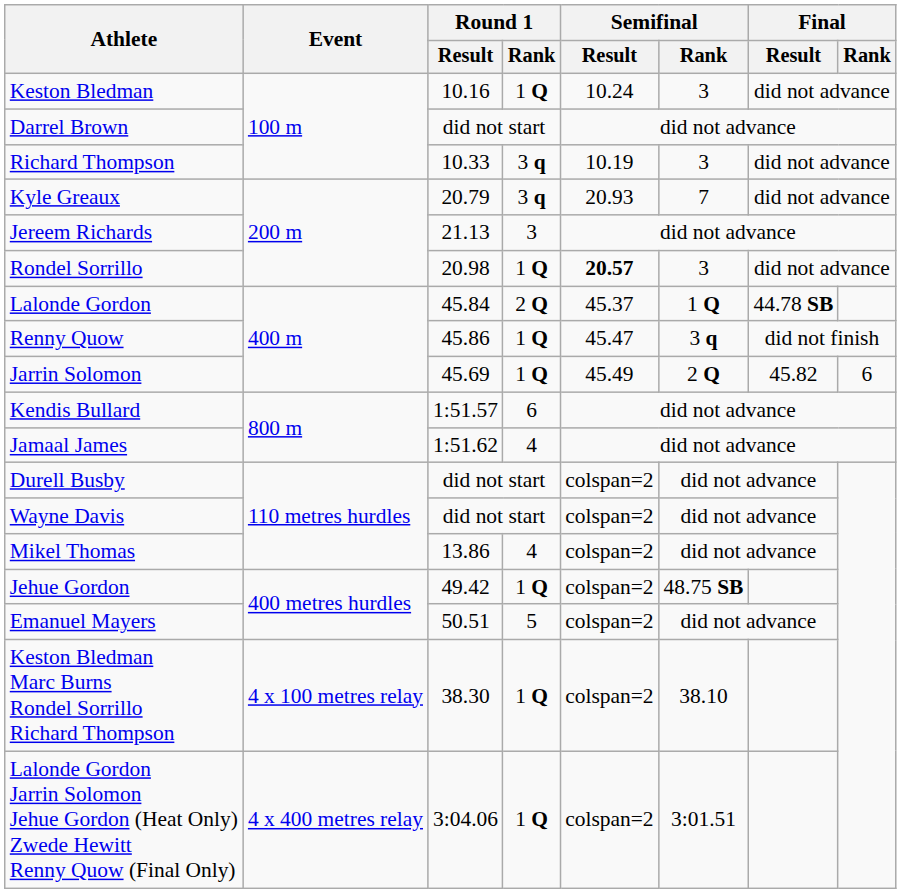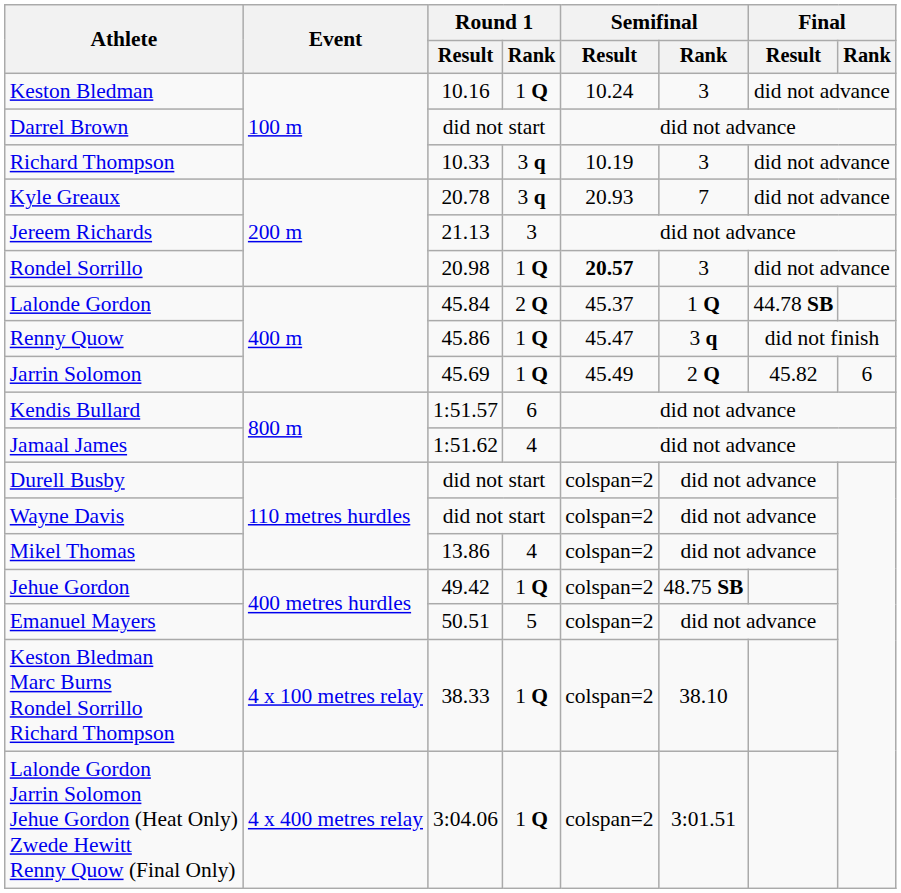(466, 197) 20.79 -> (466, 197) 20.78
(466, 695) 38.30 -> (466, 695) 38.33
